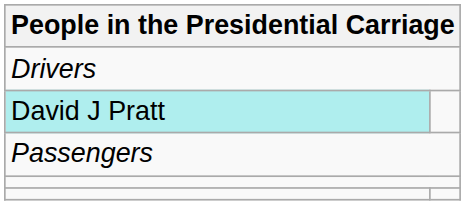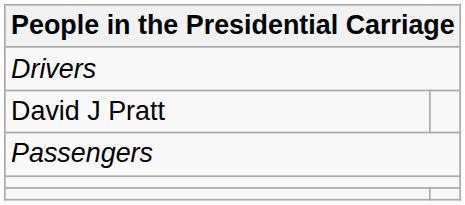(88, 111) paleturquoise background -> (88, 111) no background
